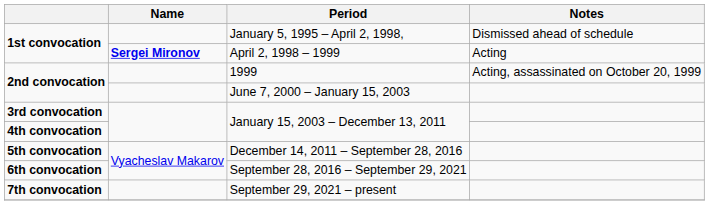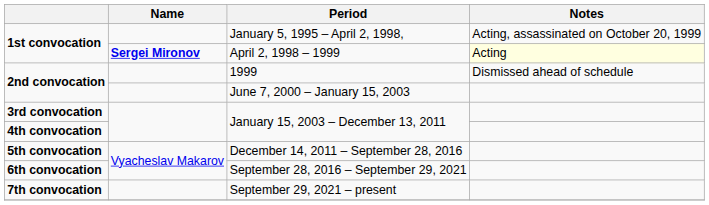(553, 33) Dismissed ahead of schedule -> (587, 33) Acting, assassinated on October 20, 1999
(489, 53) no background -> (489, 53) lightyellow background
(587, 72) Acting, assassinated on October 20, 1999 -> (553, 72) Dismissed ahead of schedule
